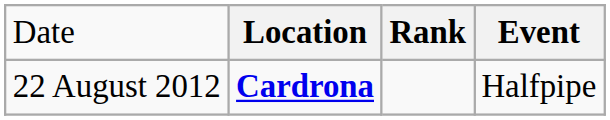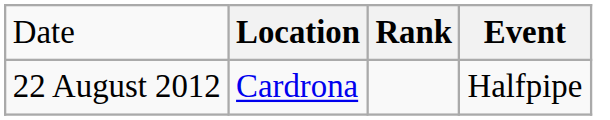(305, 86) bold -> (297, 86) normal
